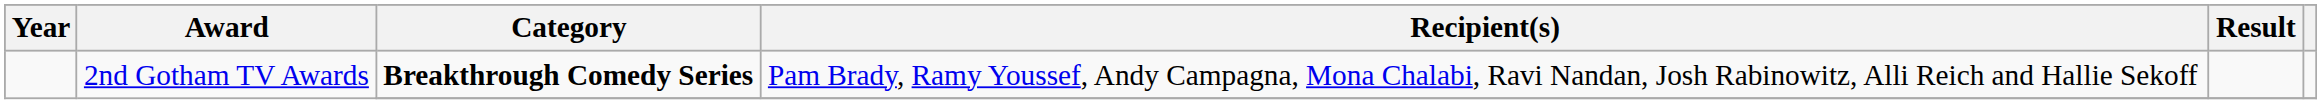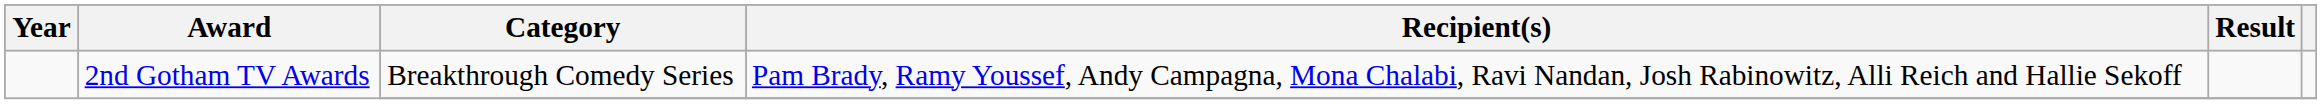(568, 74) bold -> (560, 74) normal
